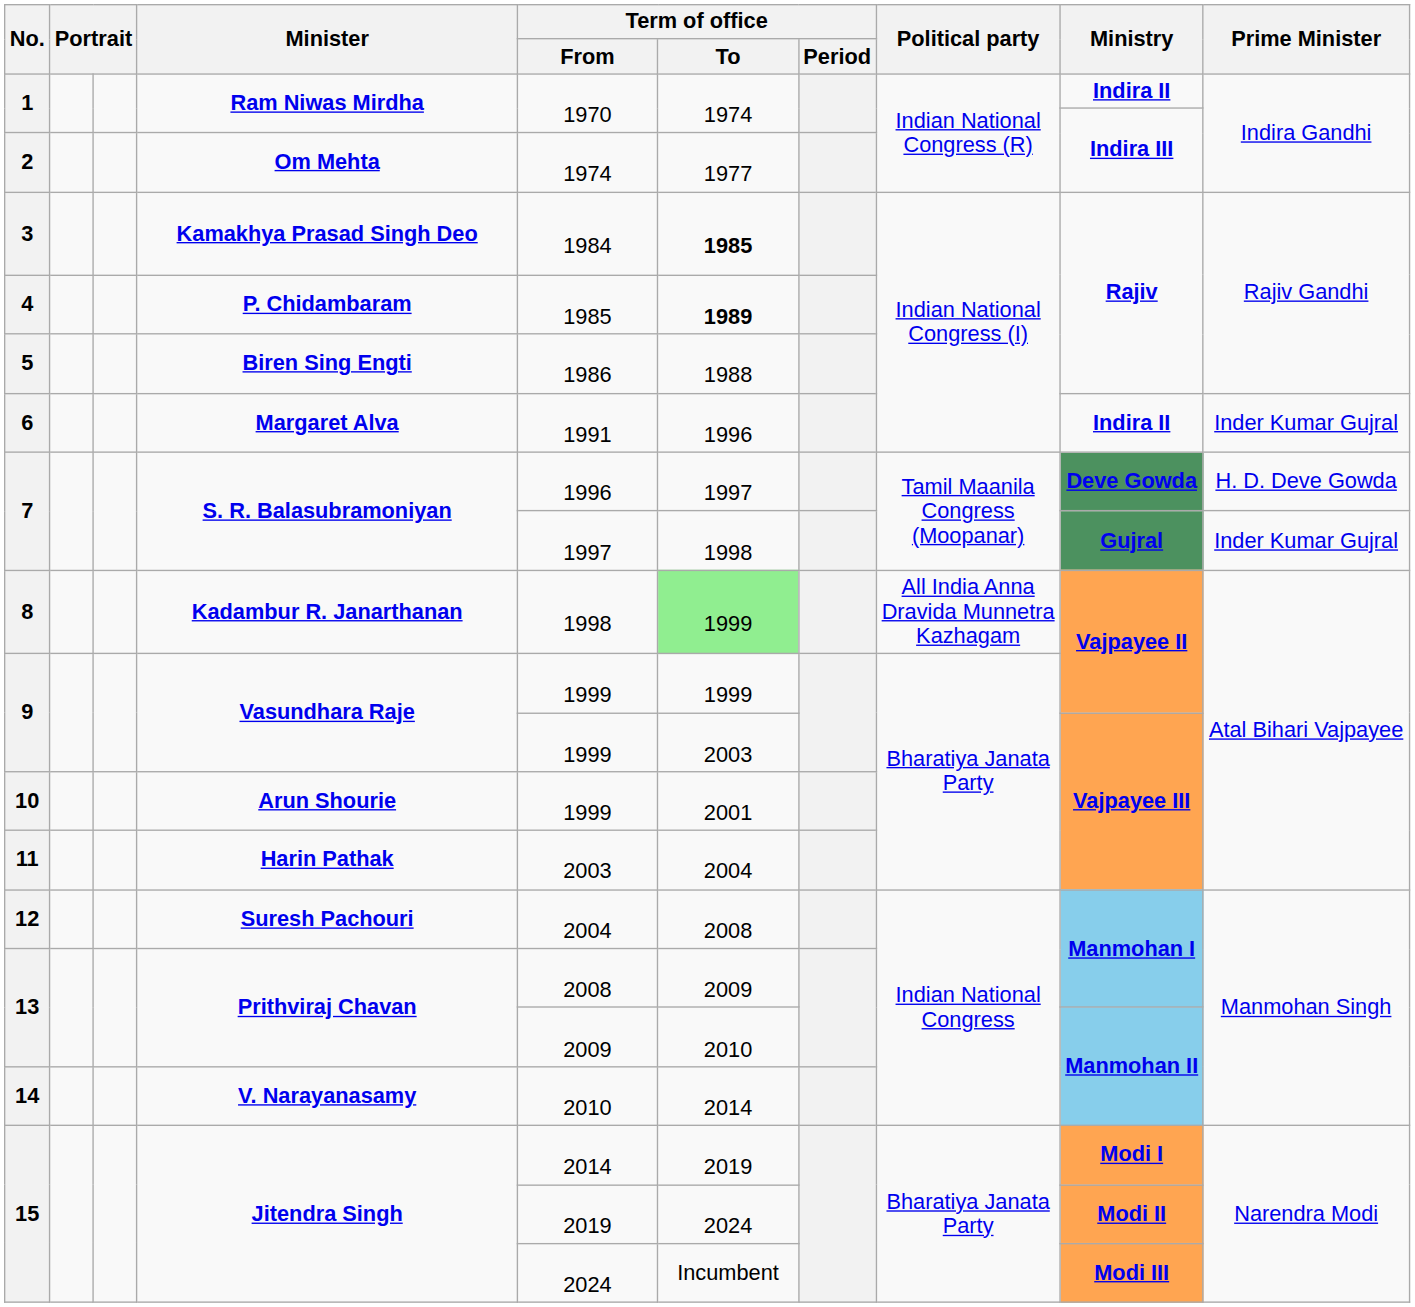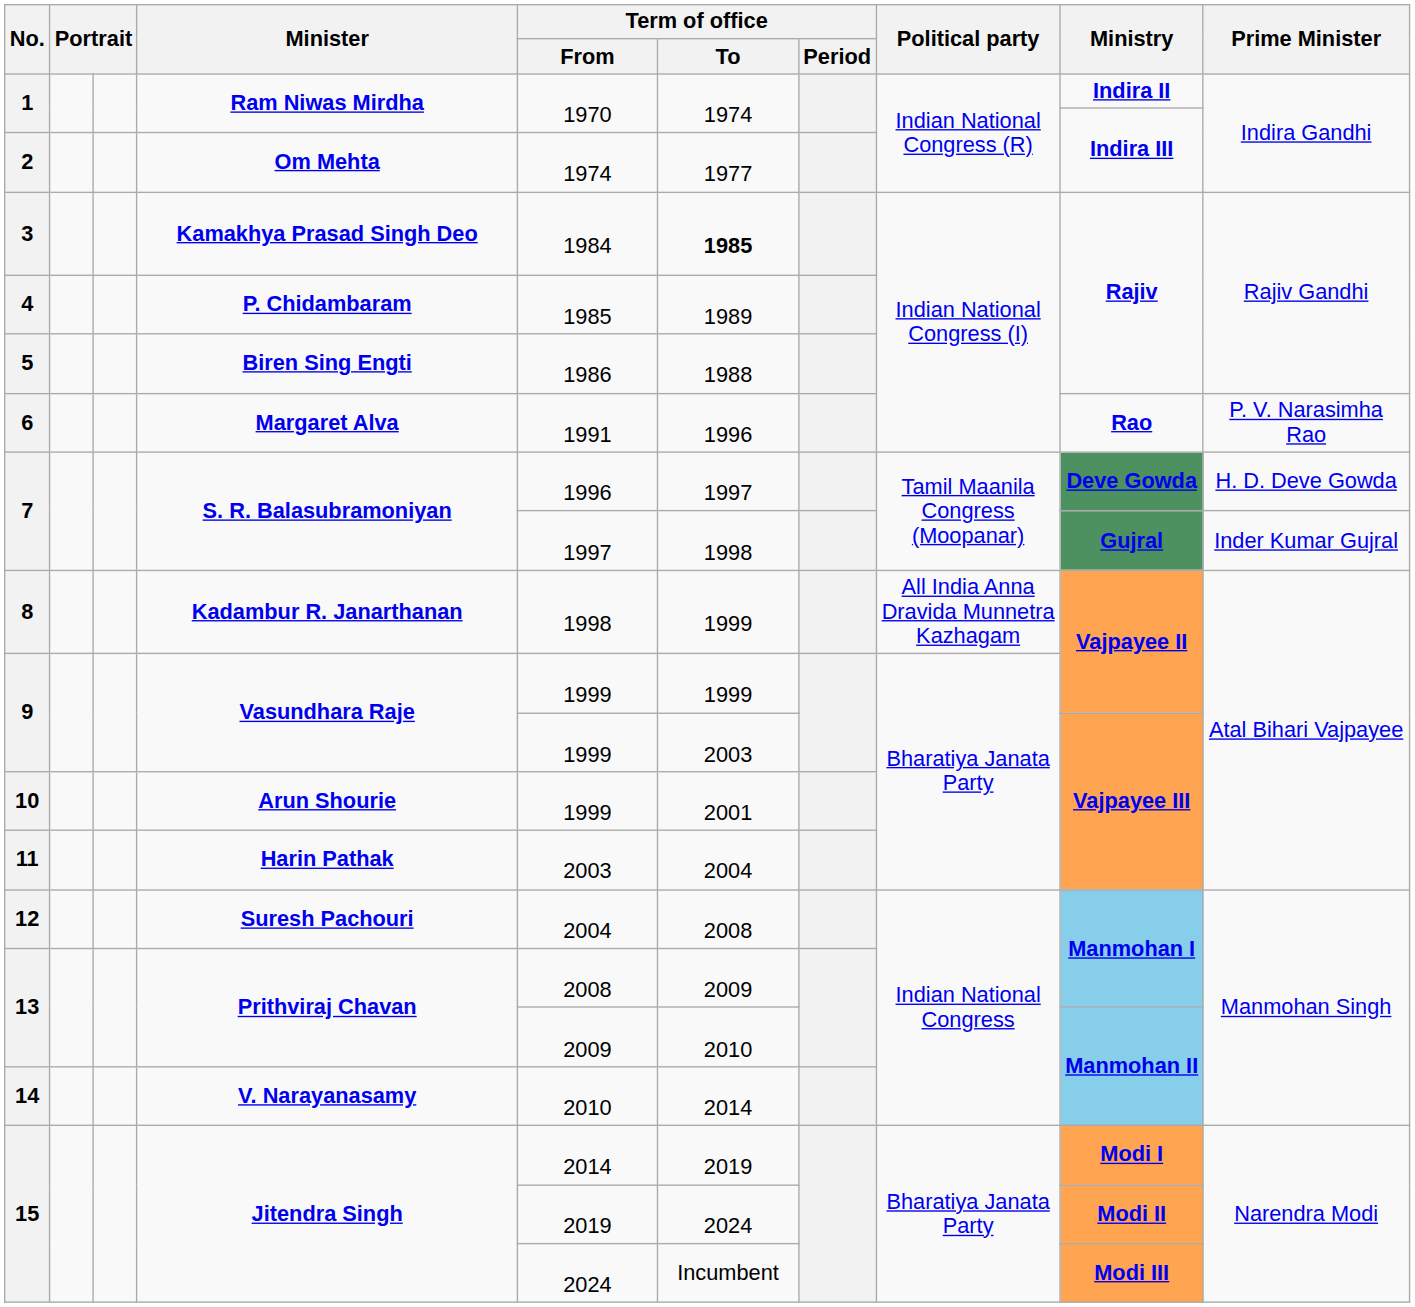(728, 316) bold -> (728, 316) normal
(1132, 422) Indira II -> (1132, 422) Rao
(1306, 422) Inder Kumar Gujral -> (1306, 422) P. V. Narasimha Rao
(728, 623) lightgreen background -> (728, 623) no background
